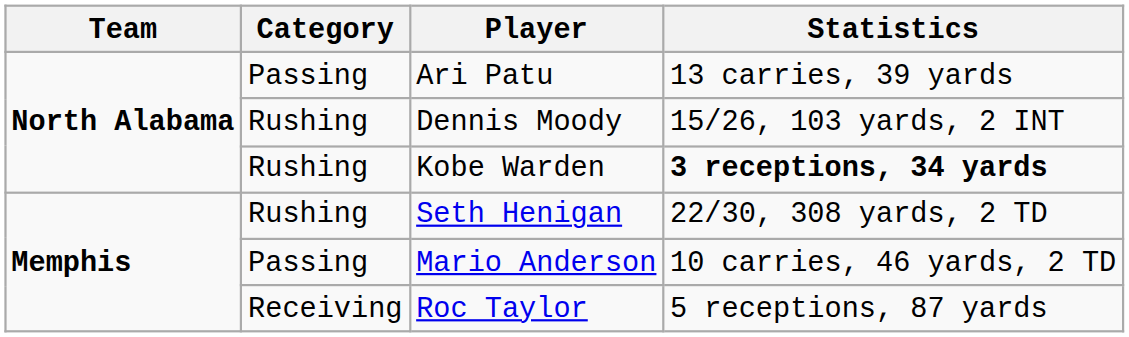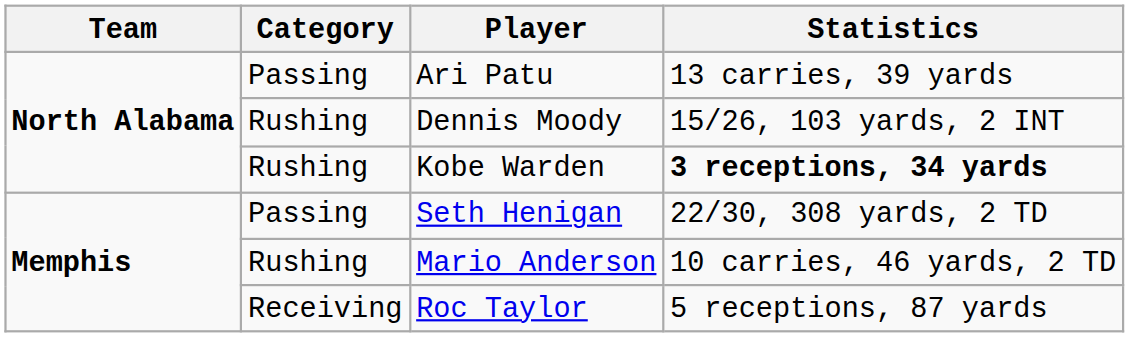(308, 215) Rushing -> (308, 215) Passing
(308, 262) Passing -> (308, 262) Rushing
